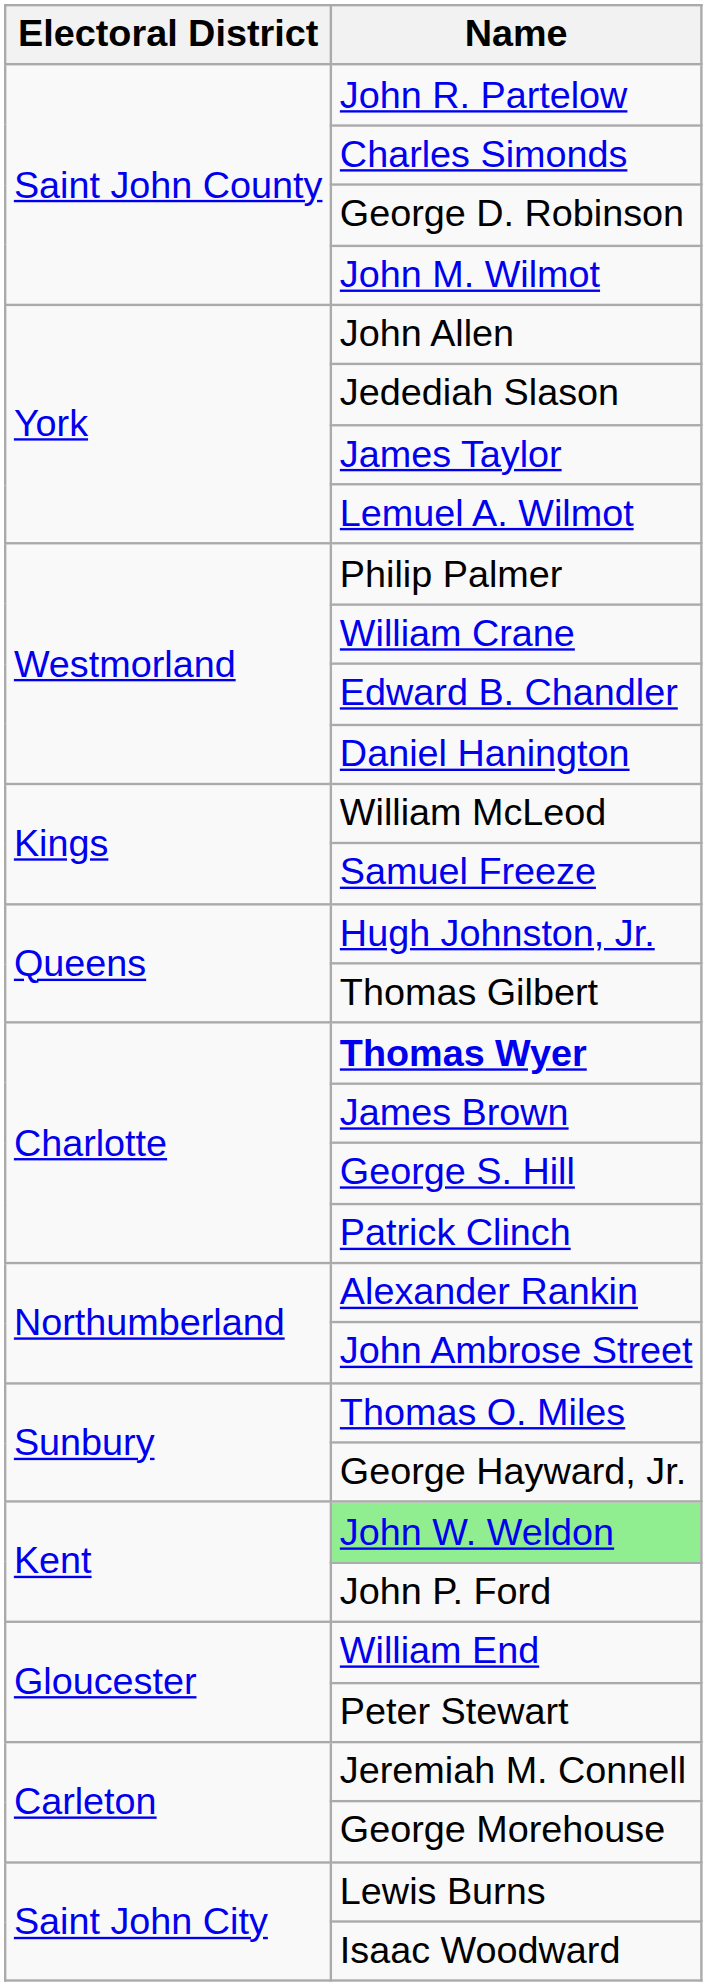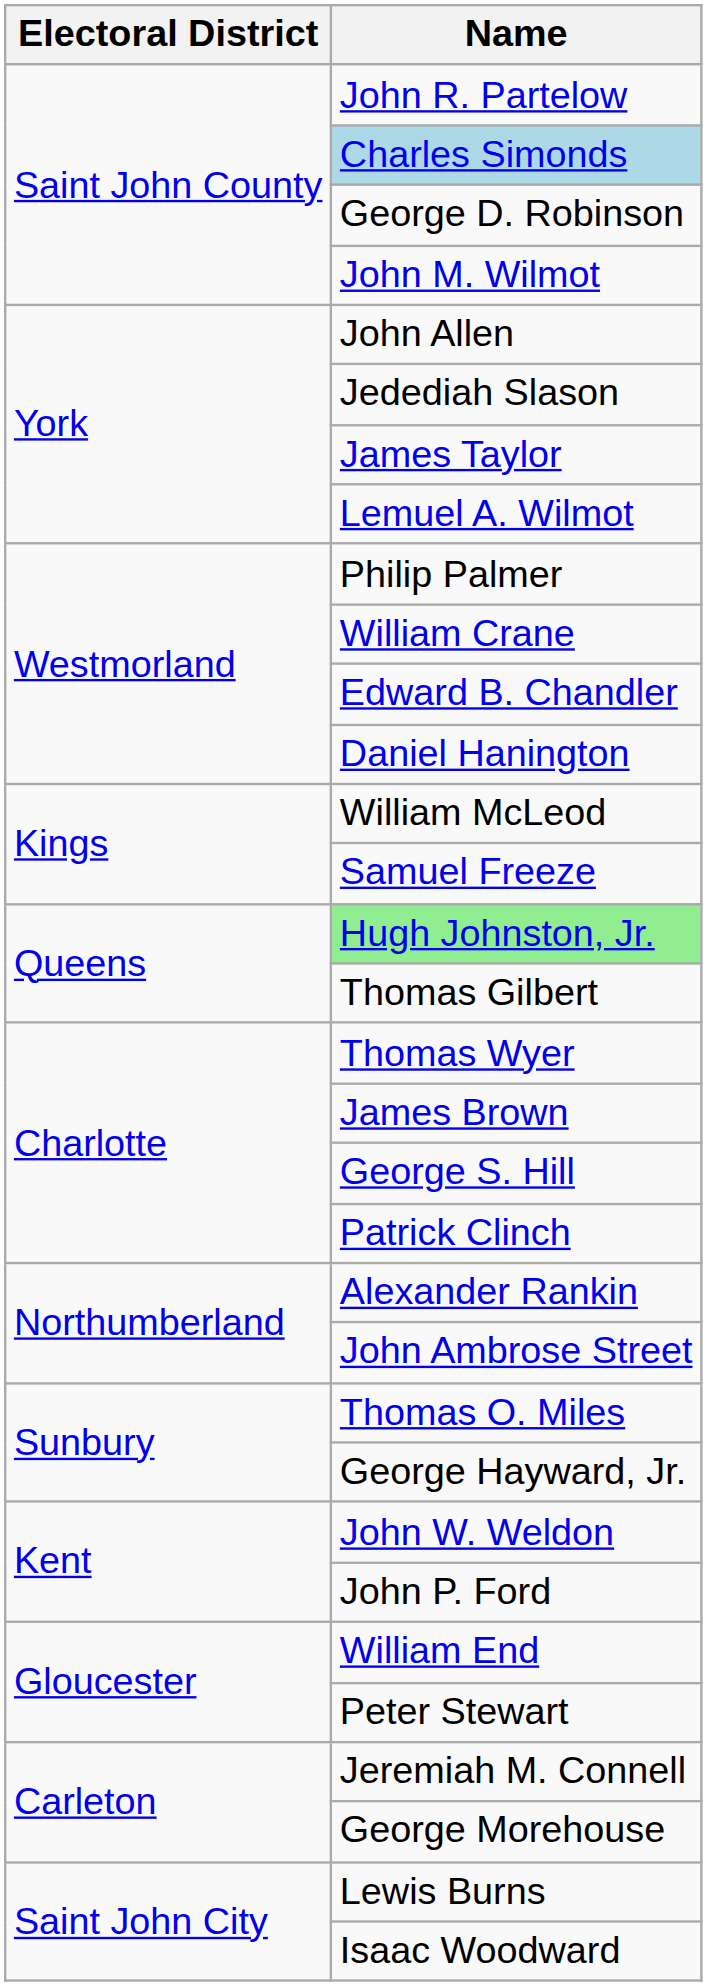(484, 154) no background -> (484, 154) lightblue background
(497, 932) no background -> (497, 932) lightgreen background
(463, 1052) bold -> (457, 1052) normal
(477, 1531) lightgreen background -> (477, 1531) no background
